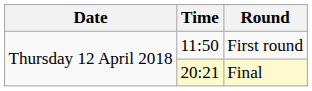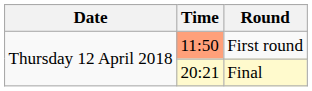(200, 45) no background -> (200, 45) lightsalmon background
